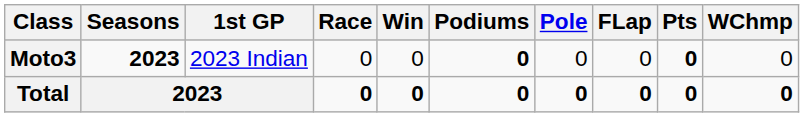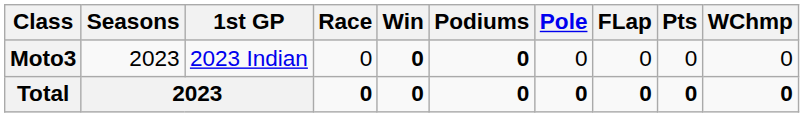(154, 58) bold -> (154, 58) normal
(417, 58) normal -> (417, 58) bold
(691, 58) bold -> (691, 58) normal
